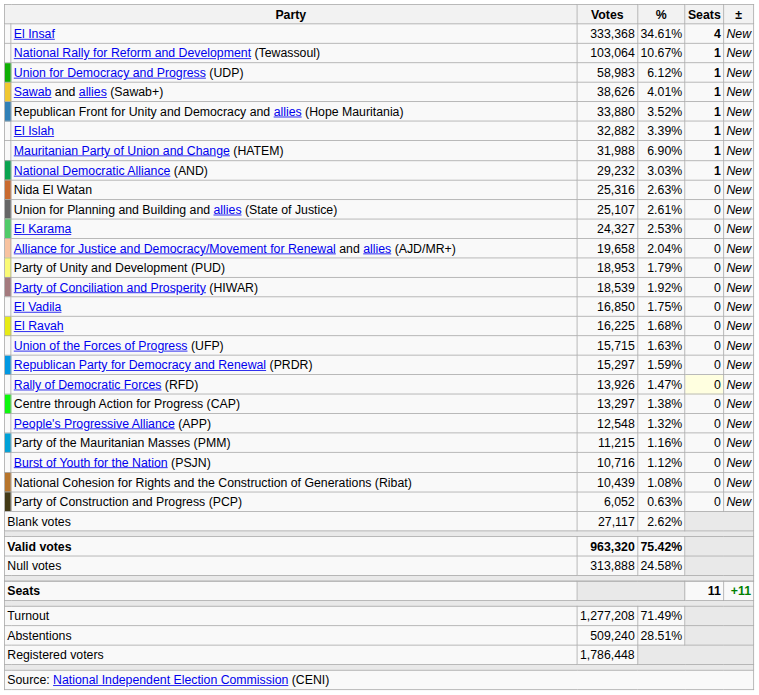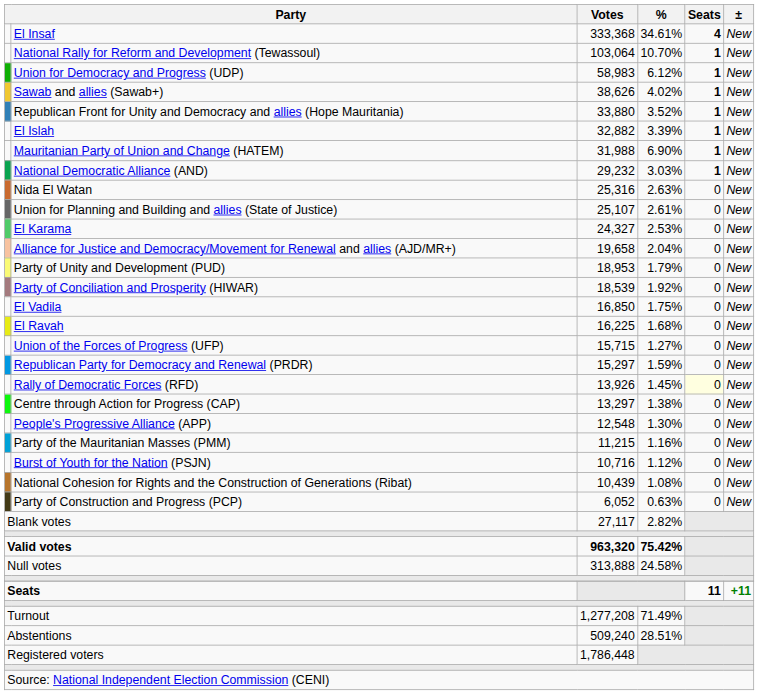(661, 53) 10.67% -> (661, 53) 10.70%
(665, 92) 4.01% -> (665, 92) 4.02%
(665, 346) 1.63% -> (665, 346) 1.27%
(665, 385) 1.47% -> (665, 385) 1.45%
(665, 424) 1.32% -> (665, 424) 1.30%
(665, 521) 2.62% -> (665, 521) 2.82%
